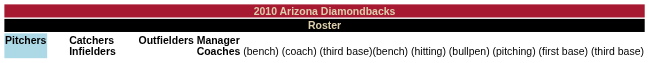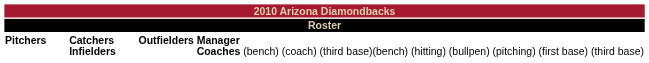(26, 40) lightblue background -> (26, 40) no background
